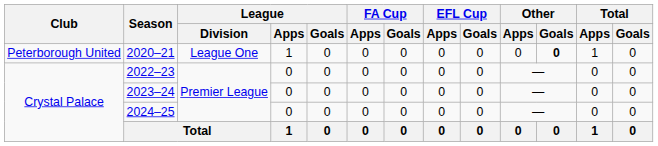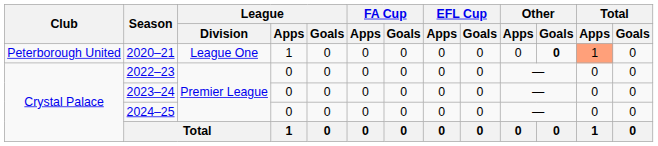(595, 53) no background -> (595, 53) lightsalmon background
